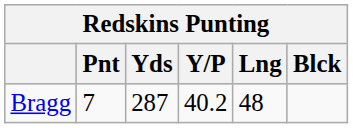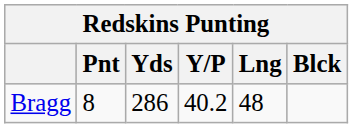(89, 102) 7 -> (89, 102) 8
(150, 102) 287 -> (150, 102) 286
